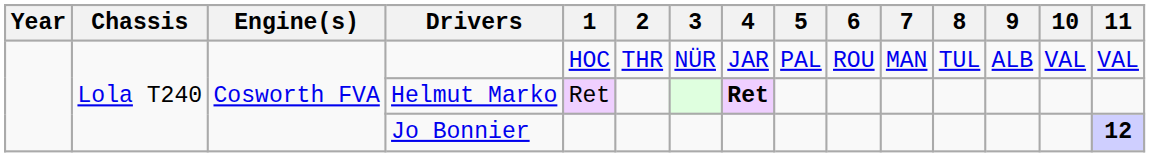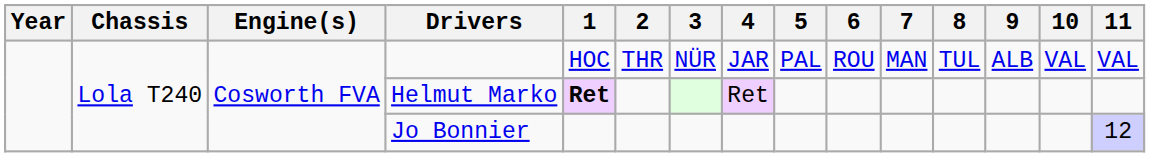(589, 96) normal -> (589, 96) bold
(748, 96) bold -> (748, 96) normal
(1118, 132) bold -> (1118, 132) normal
